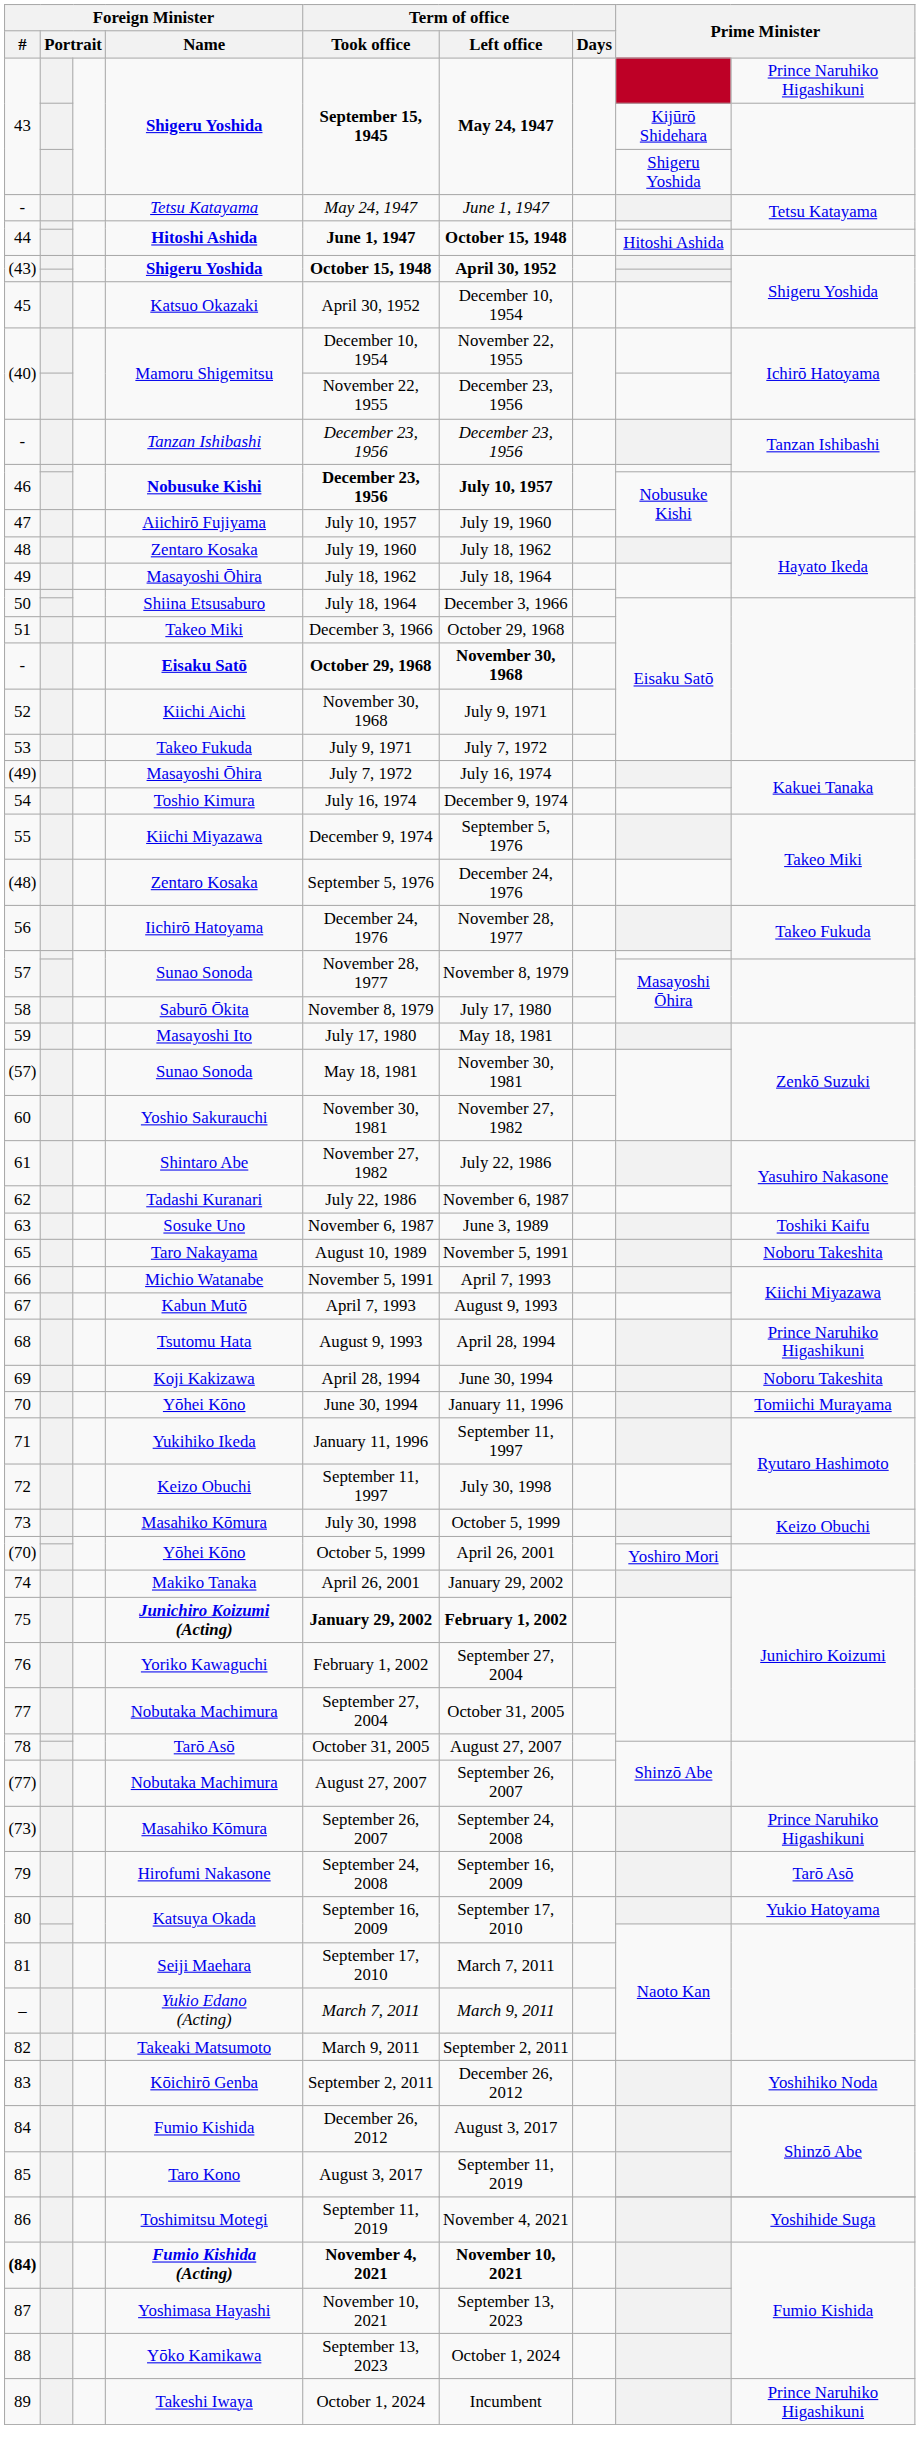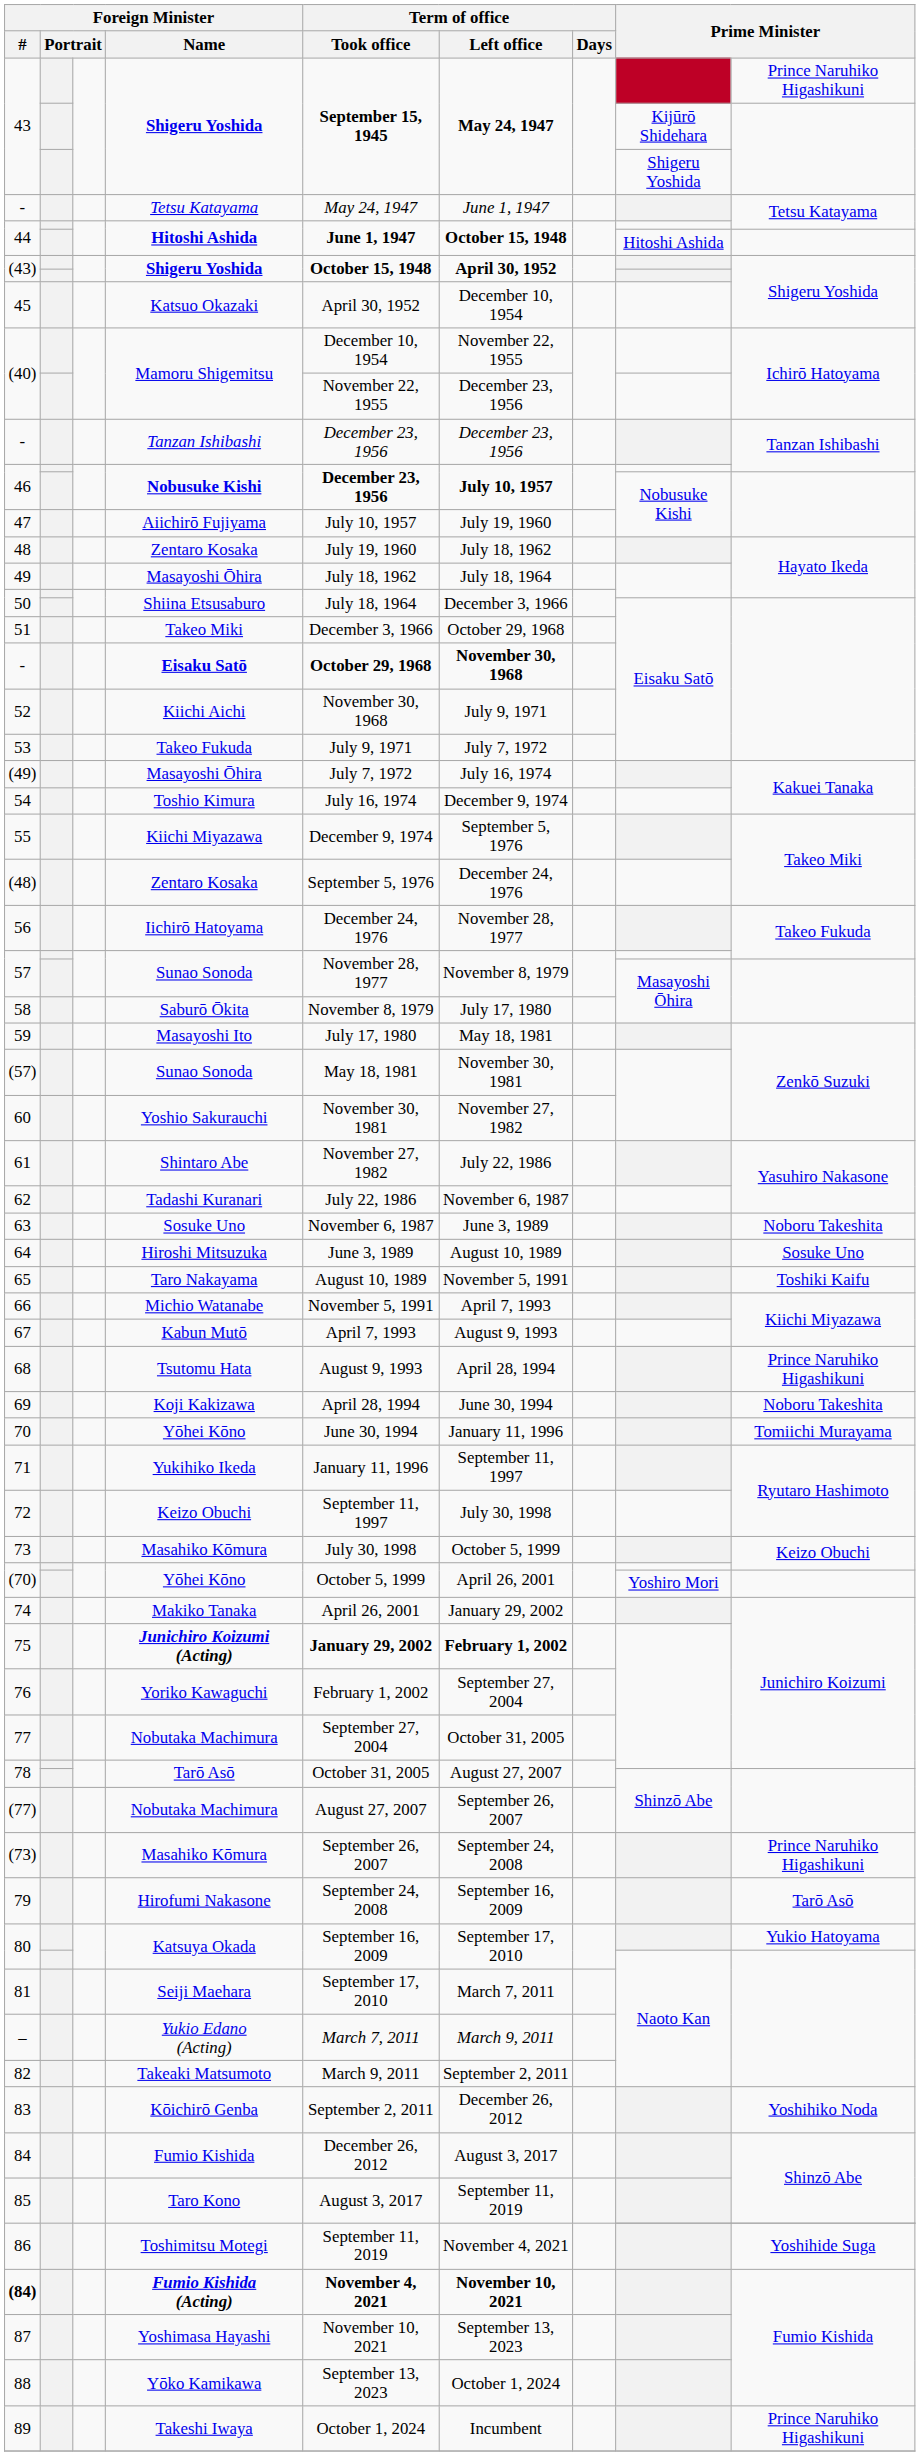(823, 1226) Toshiki Kaifu -> (823, 1226) Noboru Takeshita
+ row: (22, 1252)
(823, 1252) Noboru Takeshita -> (823, 1279) Toshiki Kaifu
